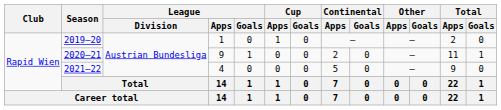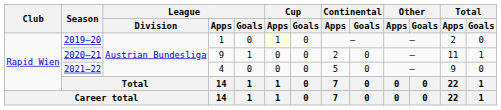(278, 40) no background -> (278, 40) lightyellow background
